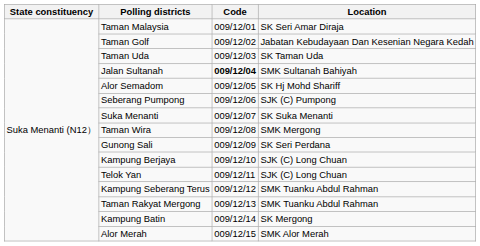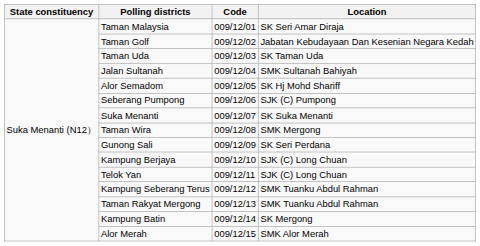(235, 71) bold -> (235, 71) normal
